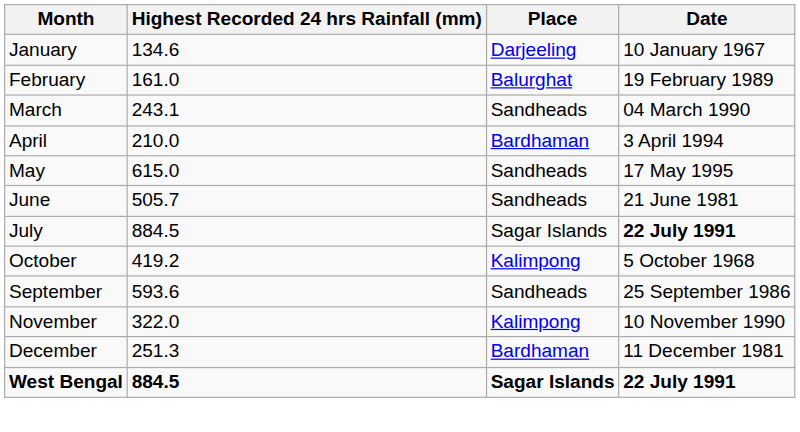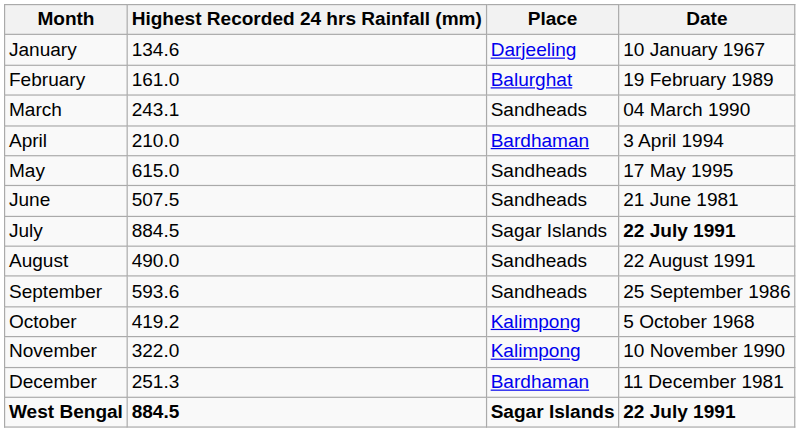(156, 200) 505.7 -> (156, 200) 507.5
+ row: (39, 261)
rows swapped: (56, 291) <-> (43, 261)
